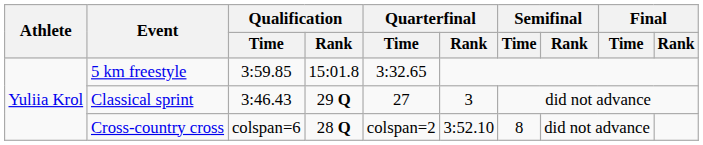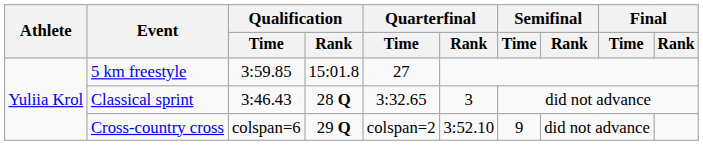(401, 72) 3:32.65 -> (401, 72) 27
(334, 99) 29 Q -> (334, 99) 28 Q
(401, 99) 27 -> (401, 99) 3:32.65
(334, 127) 28 Q -> (334, 127) 29 Q
(519, 127) 8 -> (519, 127) 9
